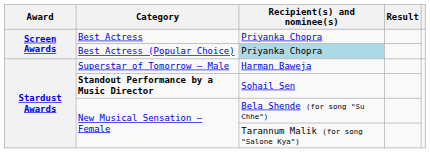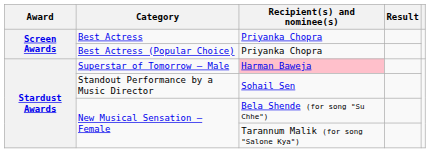(282, 51) lightblue background -> (282, 51) no background
(276, 66) no background -> (276, 66) pink background
(145, 86) bold -> (145, 86) normal
